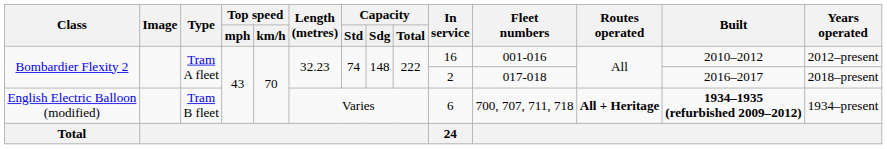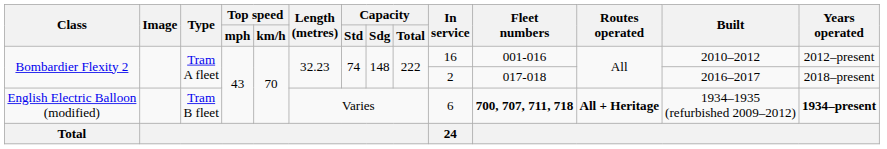(525, 105) normal -> (525, 105) bold
(734, 105) bold -> (730, 105) normal
(843, 105) normal -> (839, 105) bold
